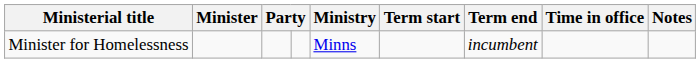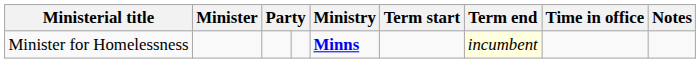(335, 44) normal -> (336, 44) bold
(503, 44) no background -> (503, 44) lightyellow background
